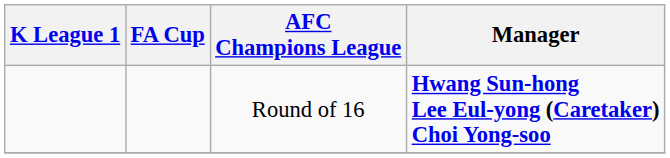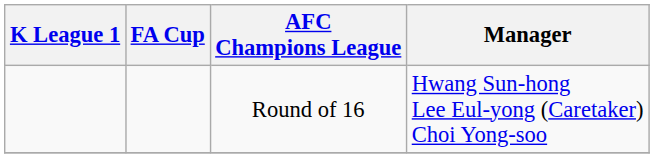(536, 108) bold -> (528, 108) normal
